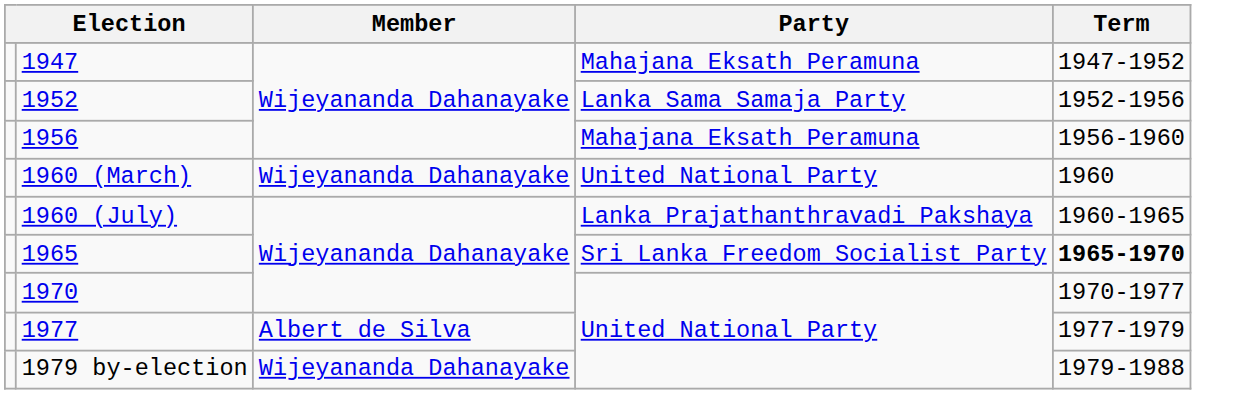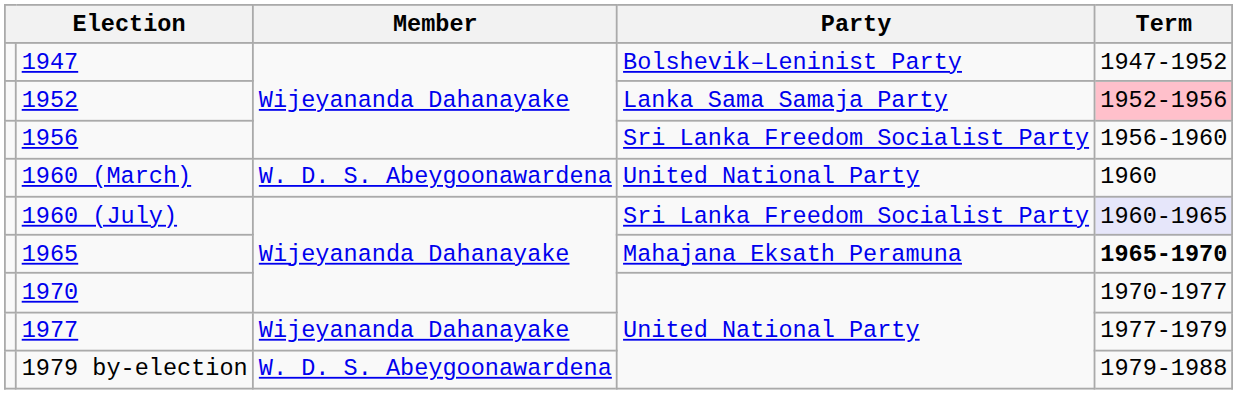(750, 62) Mahajana Eksath Peramuna -> (793, 62) Bolshevik–Leninist Party
(1121, 101) no background -> (1164, 101) pink background
(750, 139) Mahajana Eksath Peramuna -> (856, 139) Sri Lanka Freedom Socialist Party
(414, 177) Wijeyananda Dahanayake -> (435, 177) W. D. S. Abeygoonawardena
(807, 216) Lanka Prajathanthravadi Pakshaya -> (856, 216) Sri Lanka Freedom Socialist Party
(1121, 216) no background -> (1164, 216) lavender background
(814, 254) Sri Lanka Freedom Socialist Party -> (793, 254) Mahajana Eksath Peramuna
(365, 331) Albert de Silva -> (414, 331) Wijeyananda Dahanayake
(414, 369) Wijeyananda Dahanayake -> (435, 369) W. D. S. Abeygoonawardena
